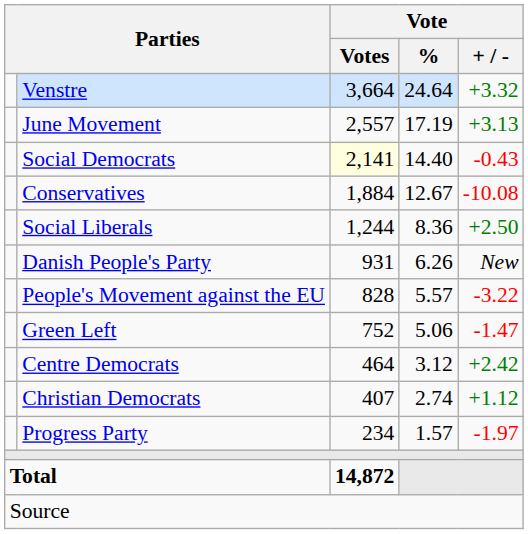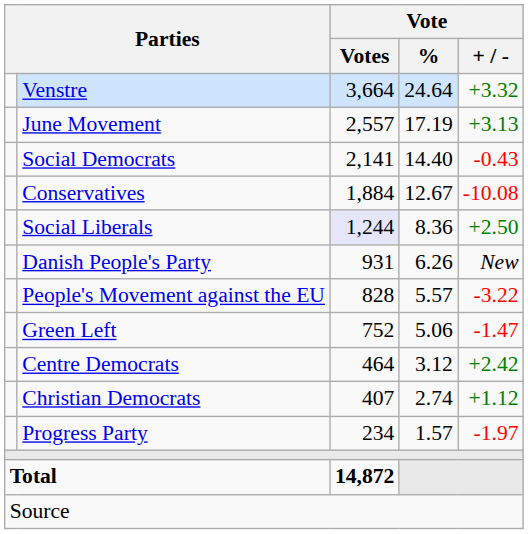(370, 158) lightyellow background -> (370, 158) no background
(370, 227) no background -> (370, 227) lavender background
